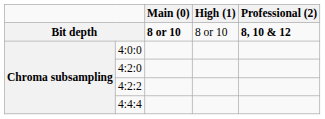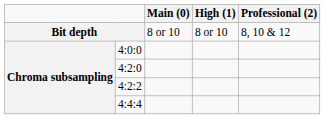(164, 31) bold -> (163, 31) normal
(266, 31) bold -> (266, 31) normal
